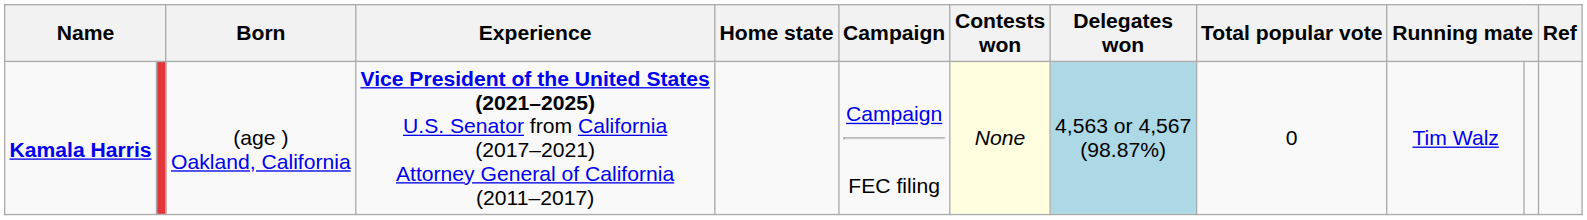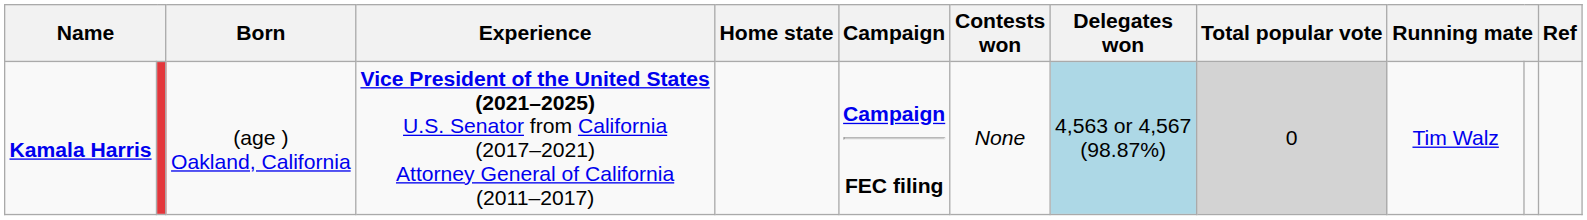(894, 149) normal -> (894, 149) bold
(1000, 137) lightyellow background -> (1000, 137) no background
(1292, 137) no background -> (1292, 137) lightgrey background
